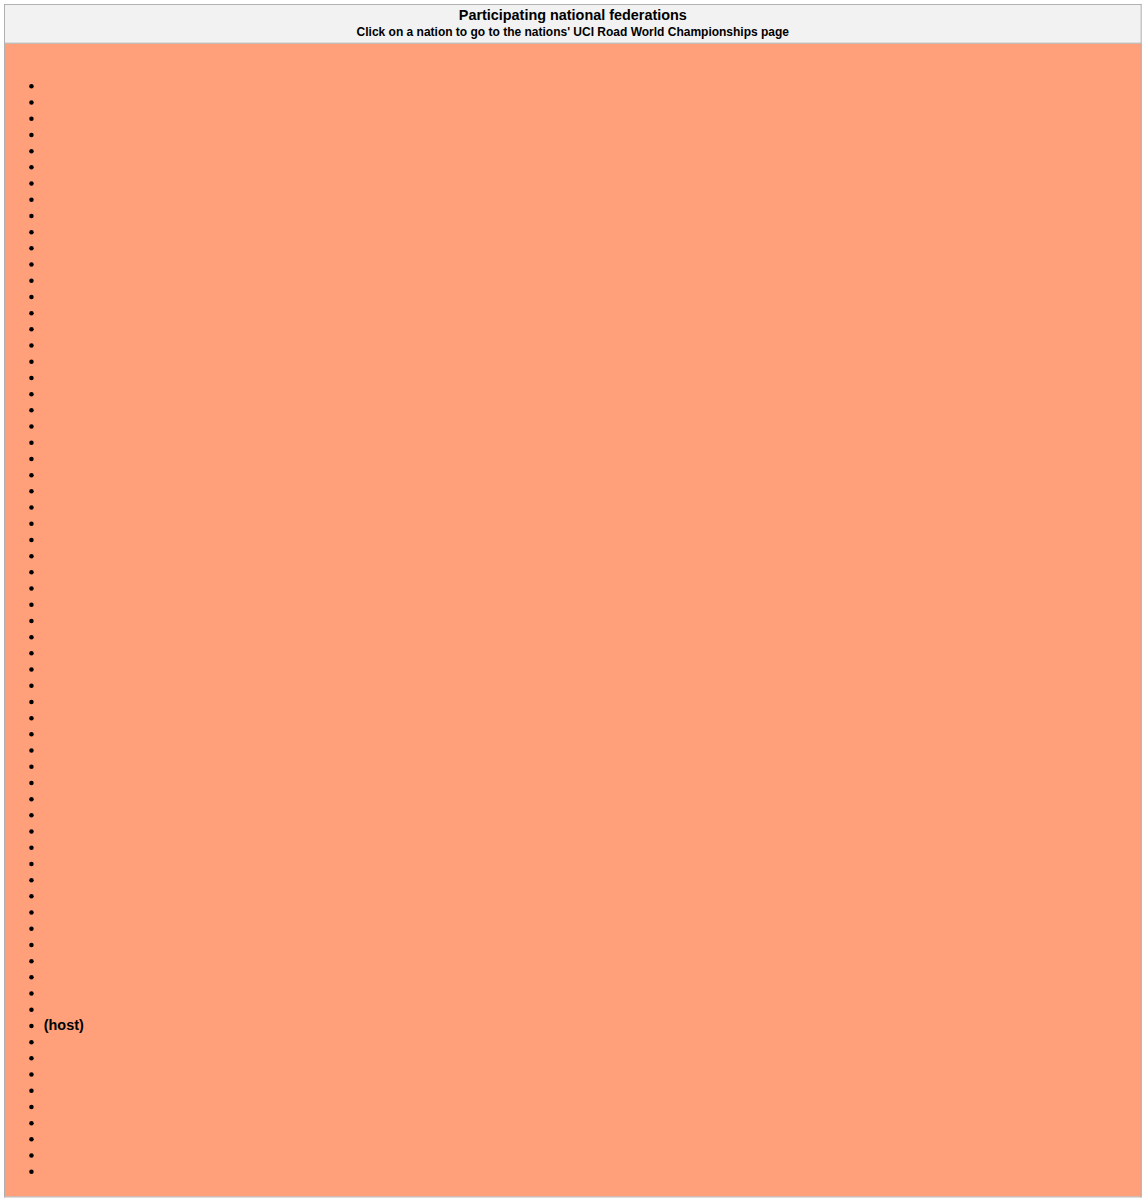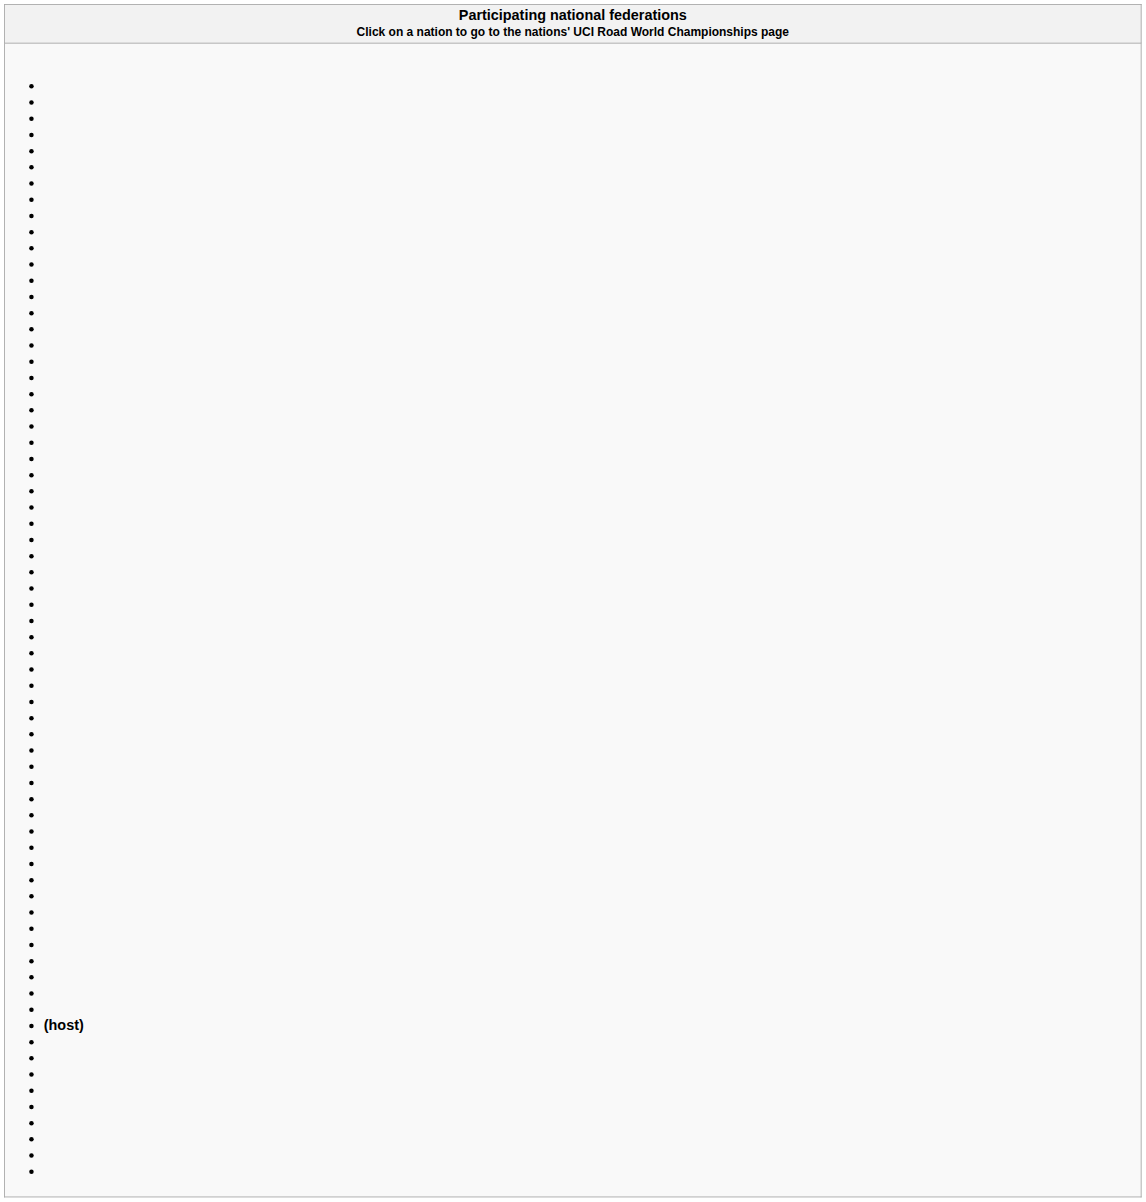(573, 628) lightsalmon background -> (573, 628) no background
